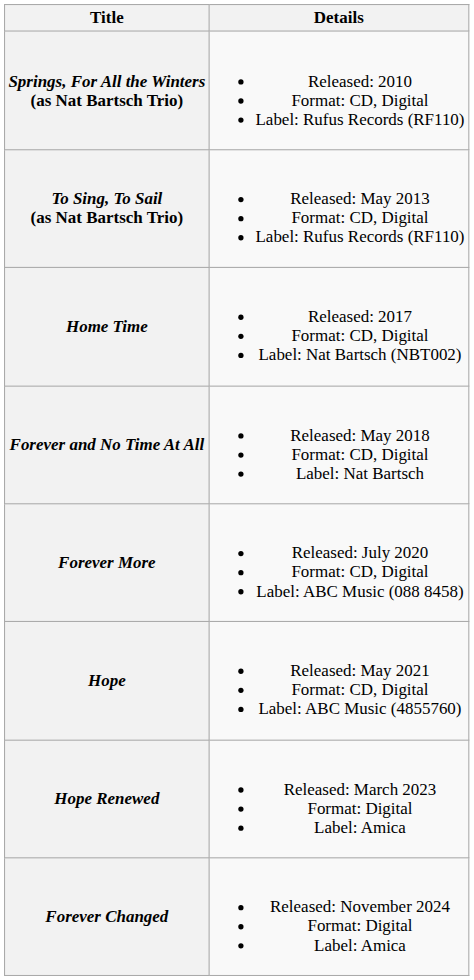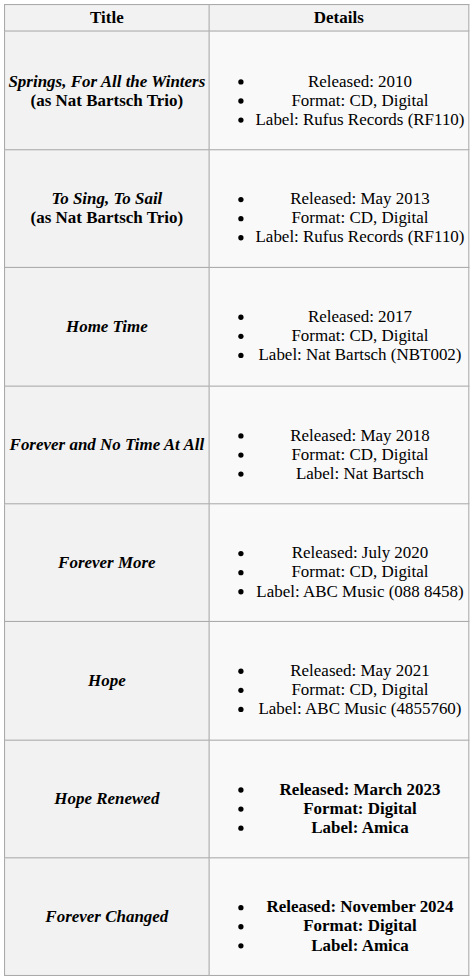(339, 808) normal -> (339, 808) bold
(339, 926) normal -> (339, 926) bold
